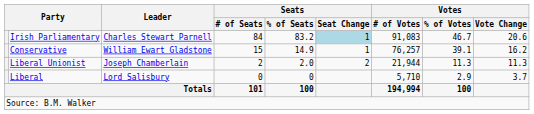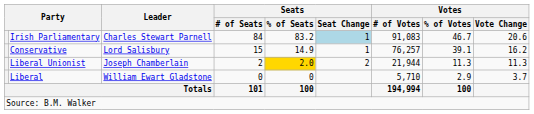(158, 50) William Ewart Gladstone -> (136, 50) Lord Salisbury
(307, 63) no background -> (307, 63) gold background
(136, 76) Lord Salisbury -> (158, 76) William Ewart Gladstone
